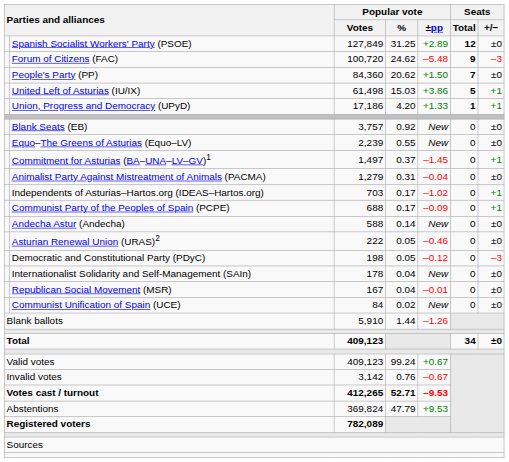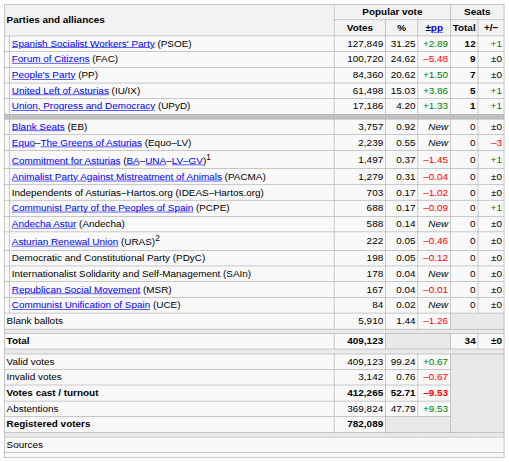(496, 43) ±0 -> (496, 43) +1
(496, 59) –3 -> (496, 59) ±0
(496, 142) ±0 -> (496, 142) –3
(496, 192) +1 -> (496, 192) ±0
(496, 258) –3 -> (496, 258) ±0
